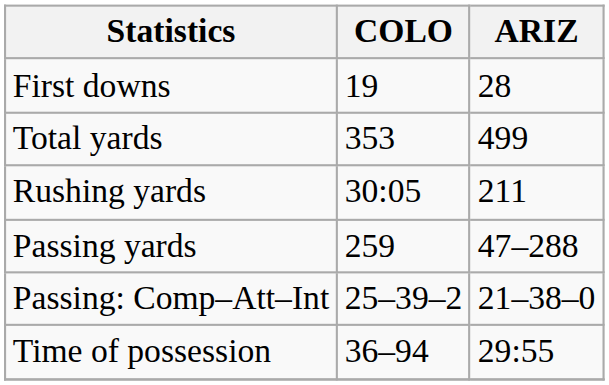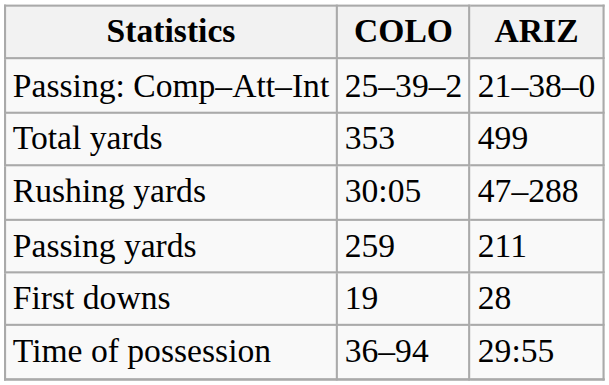rows swapped: (92, 85) <-> (171, 298)
(502, 191) 211 -> (528, 191) 47–288
(528, 244) 47–288 -> (502, 244) 211
